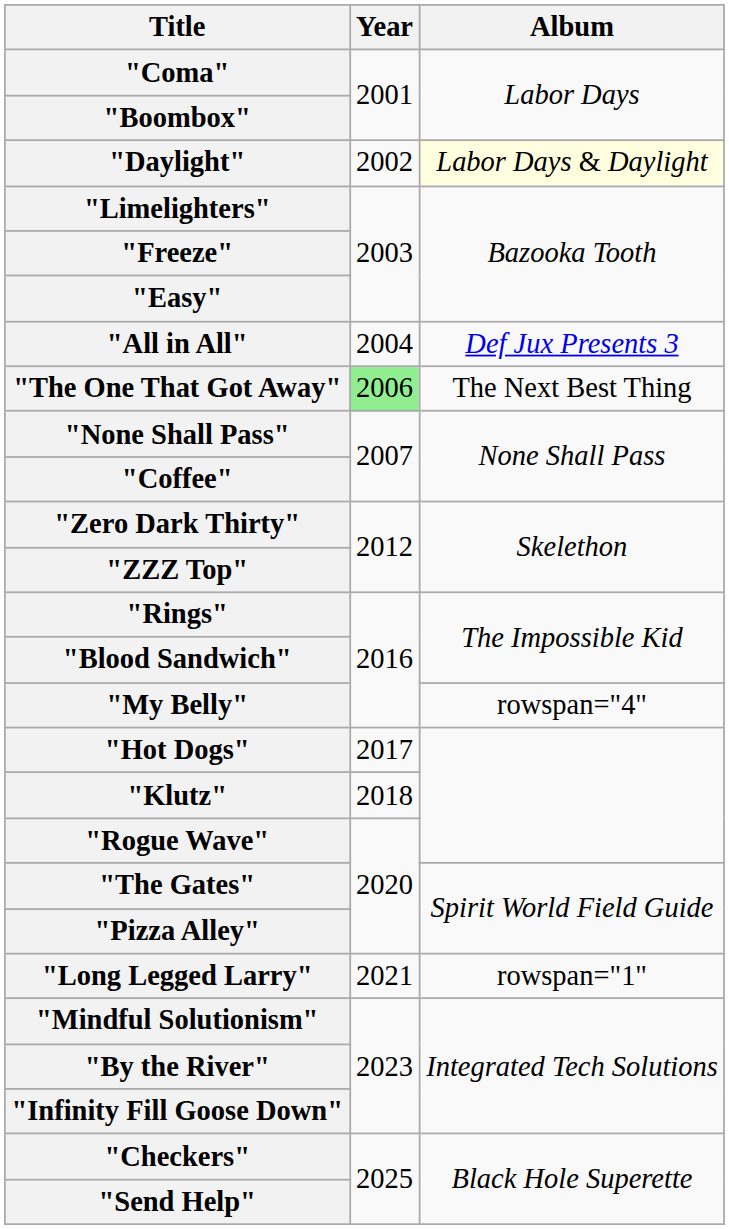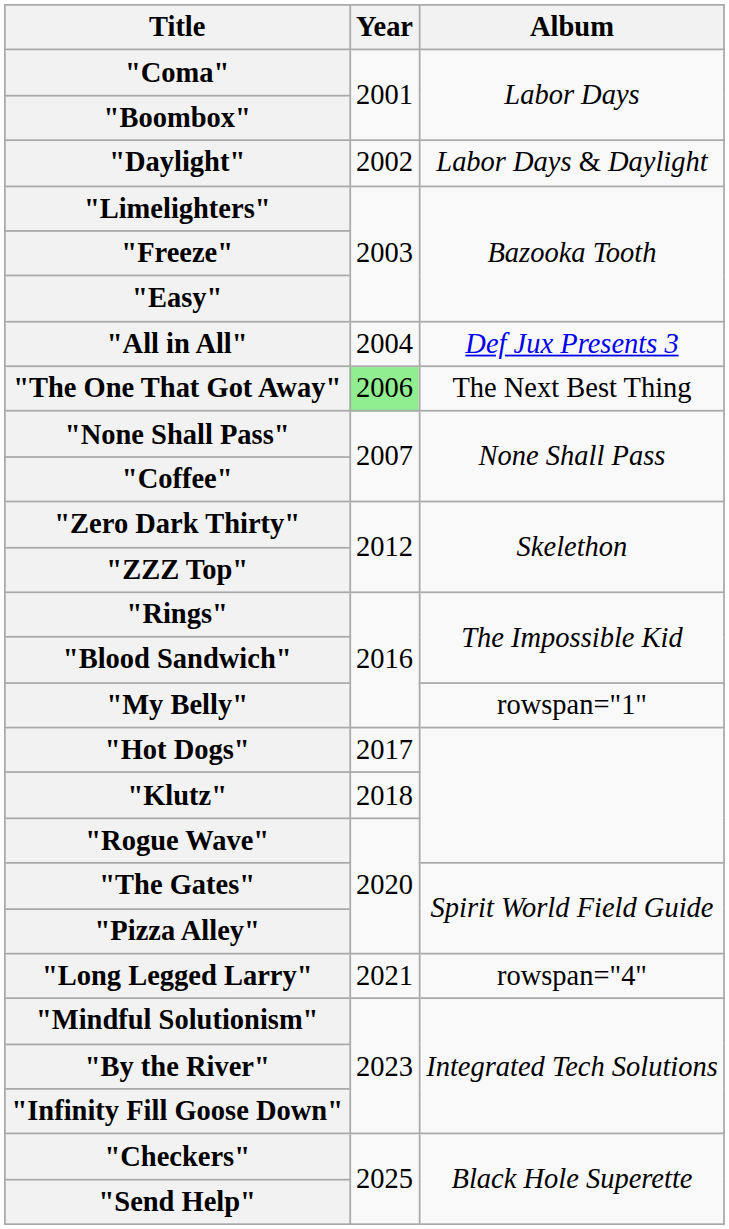(572, 162) lightyellow background -> (572, 162) no background
(572, 704) rowspan="4" -> (572, 704) rowspan="1"
(572, 975) rowspan="1" -> (572, 975) rowspan="4"
